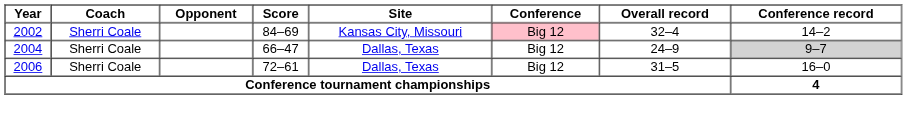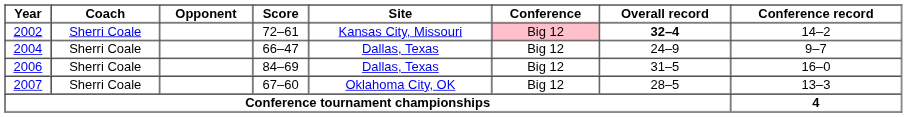(281, 31) 84–69 -> (281, 31) 72–61
(665, 31) normal -> (665, 31) bold
(816, 49) lightgrey background -> (816, 49) no background
(281, 67) 72–61 -> (281, 67) 84–69
+ row: (28, 85)
